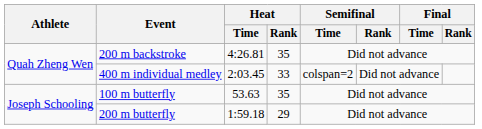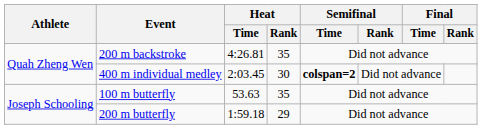(284, 74) 33 -> (284, 74) 30
(328, 74) normal -> (329, 74) bold
